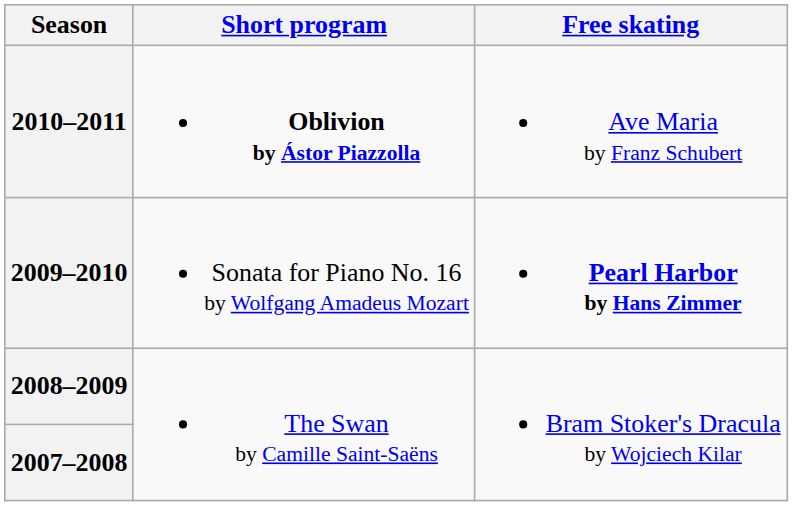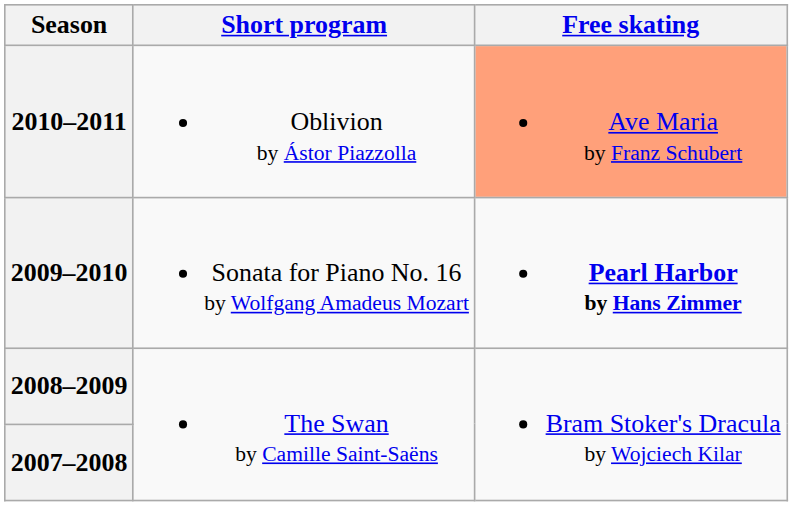(304, 136) bold -> (304, 136) normal
(631, 136) no background -> (631, 136) lightsalmon background
